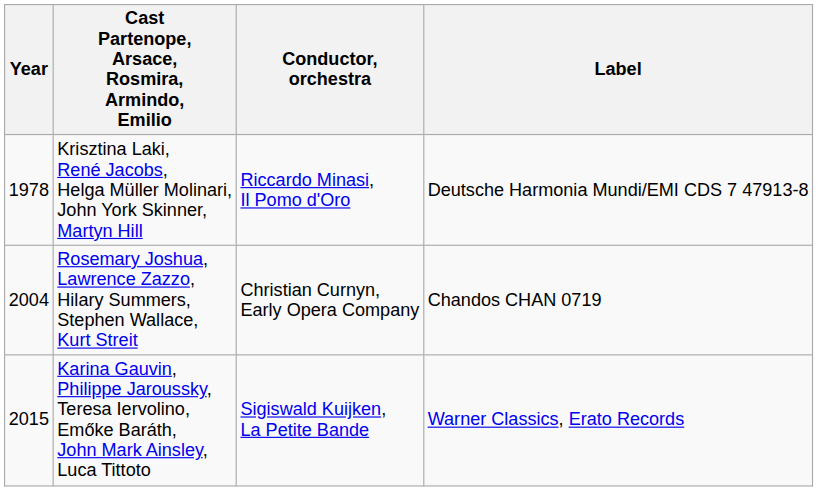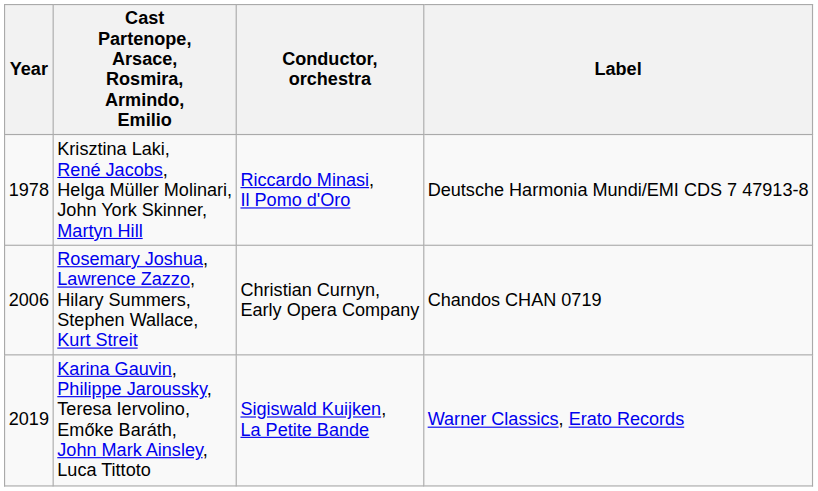(29, 299) 2004 -> (29, 299) 2006
(29, 420) 2015 -> (29, 420) 2019
